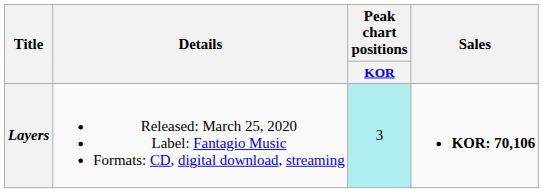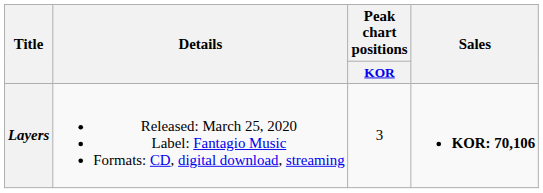(380, 135) paleturquoise background -> (380, 135) no background
